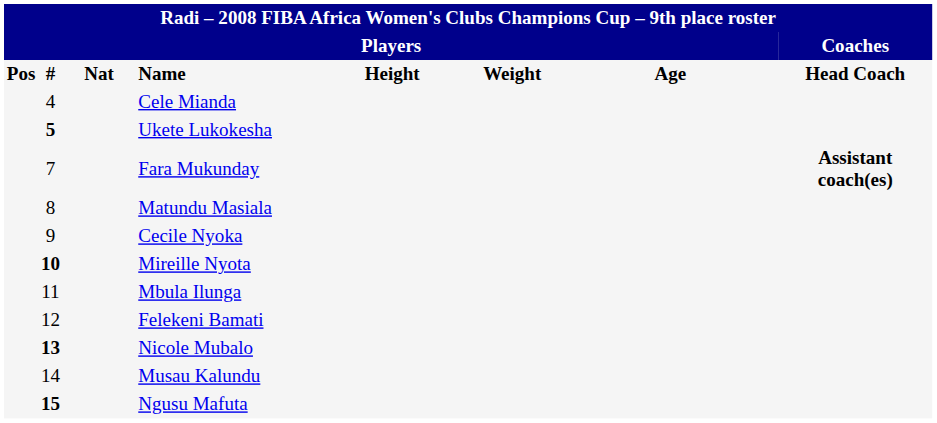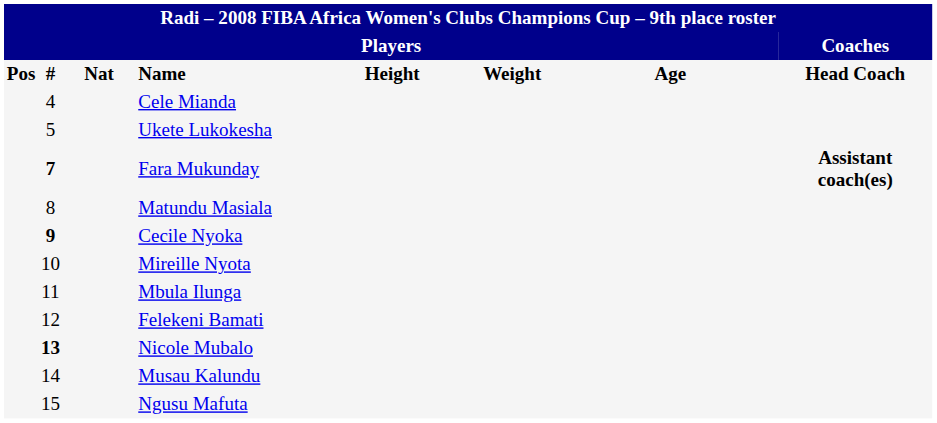(50, 129) bold -> (50, 129) normal
(50, 168) normal -> (50, 168) bold
(50, 236) normal -> (50, 236) bold
(50, 264) bold -> (50, 264) normal
(50, 404) bold -> (50, 404) normal
